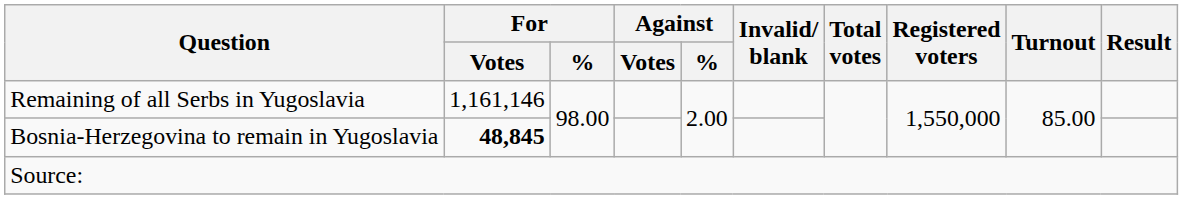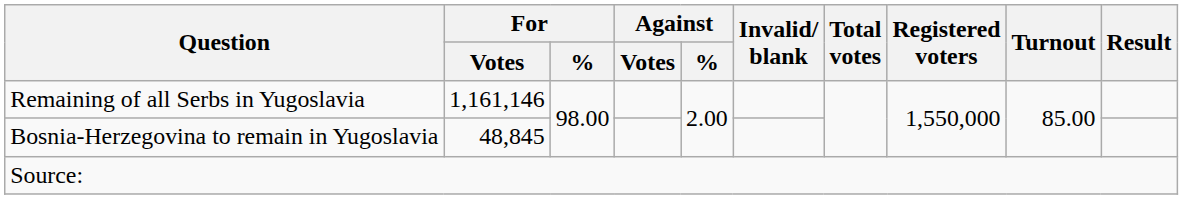(512, 136) bold -> (512, 136) normal
